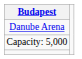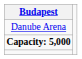(37, 42) normal -> (39, 42) bold
